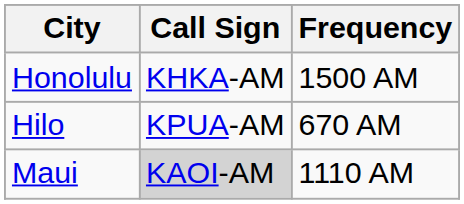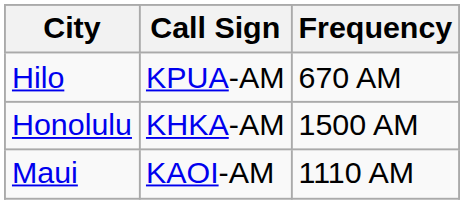rows swapped: (38, 125) <-> (72, 76)
(210, 173) lightgrey background -> (210, 173) no background
